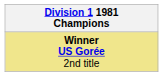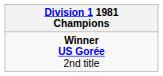(81, 51) khaki background -> (81, 51) no background
